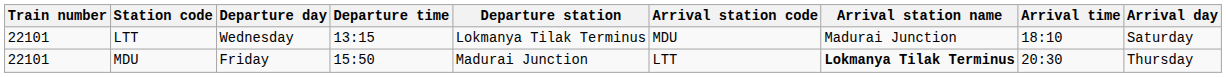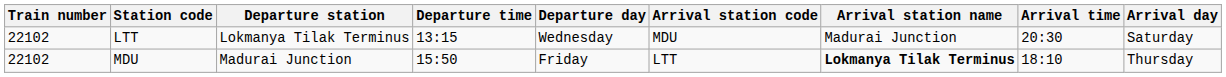columns swapped: (551, 16) <-> (273, 16)
(28, 38) 22101 -> (28, 38) 22102
(1042, 38) 18:10 -> (1042, 38) 20:30
(28, 61) 22101 -> (28, 61) 22102
(1042, 61) 20:30 -> (1042, 61) 18:10
